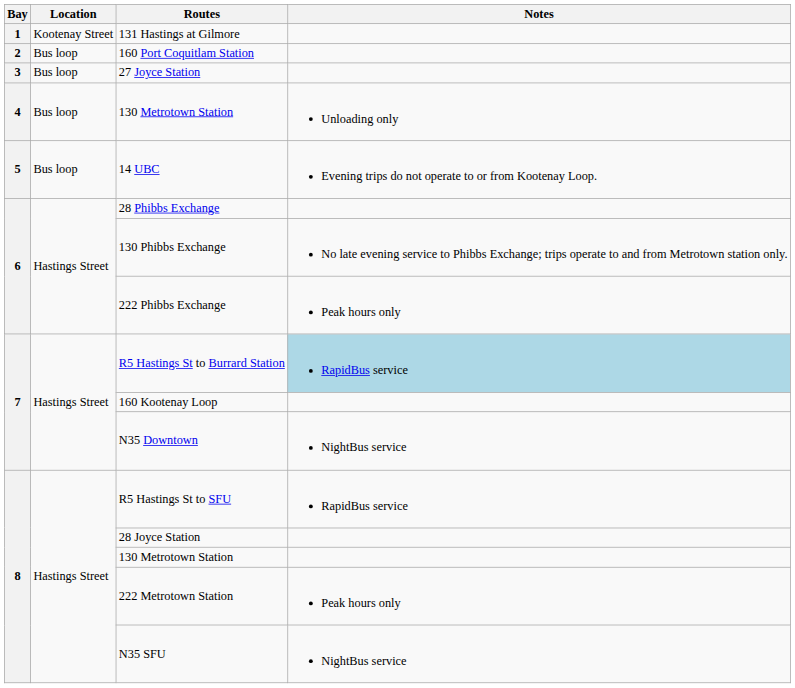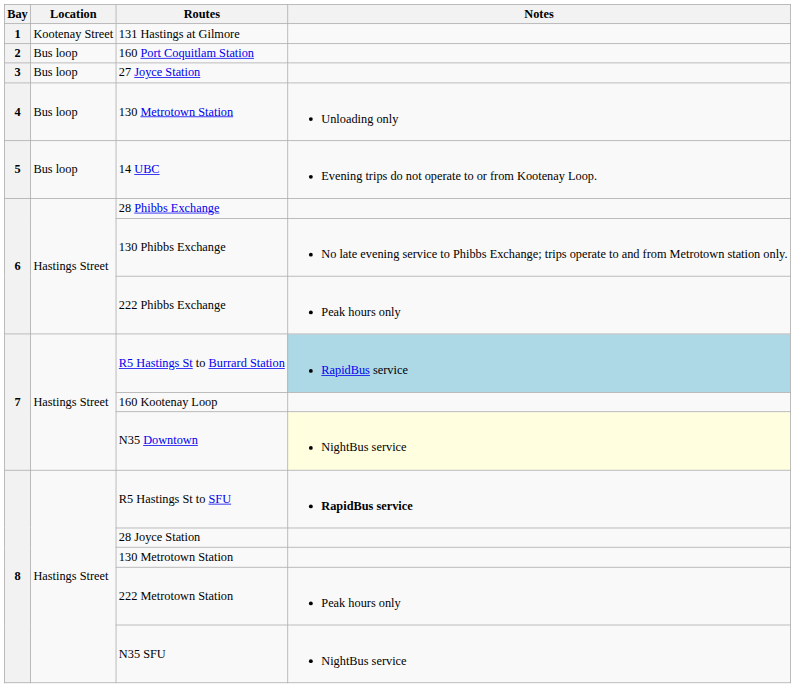(539, 448) no background -> (539, 448) lightyellow background
(539, 506) normal -> (539, 506) bold
